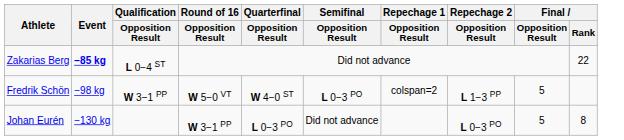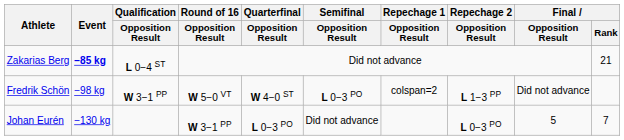(583, 61) 22 -> (606, 61) 21
(542, 91) 5 -> (553, 91) Did not advance
(583, 121) 8 -> (606, 121) 7
